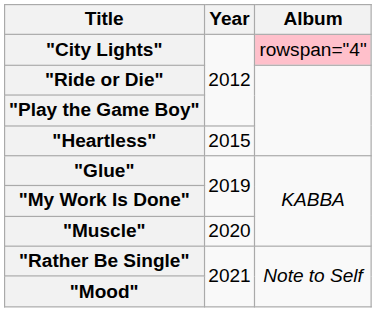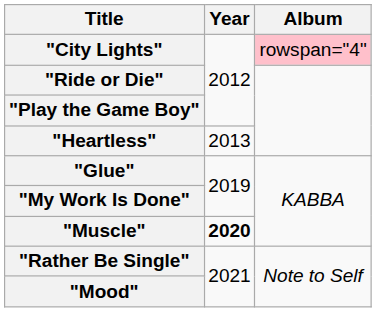(229, 140) 2015 -> (229, 140) 2013
(229, 230) normal -> (229, 230) bold
